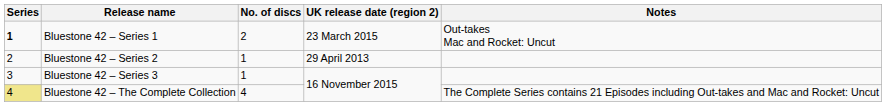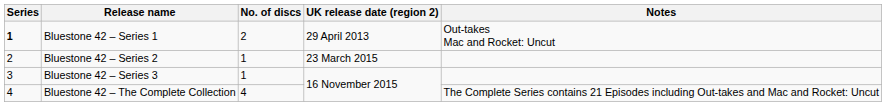(342, 36) 23 March 2015 -> (338, 36) 29 April 2013
(338, 59) 29 April 2013 -> (342, 59) 23 March 2015
(10, 93) khaki background -> (10, 93) no background
